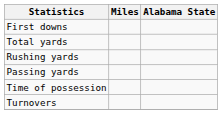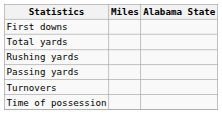rows swapped: (32, 102) <-> (57, 87)
